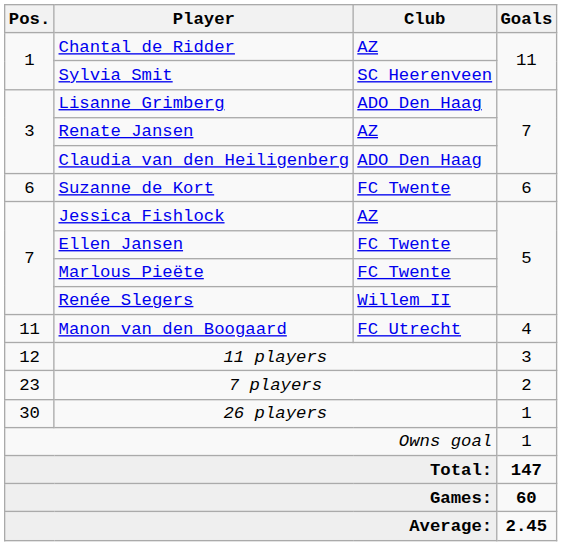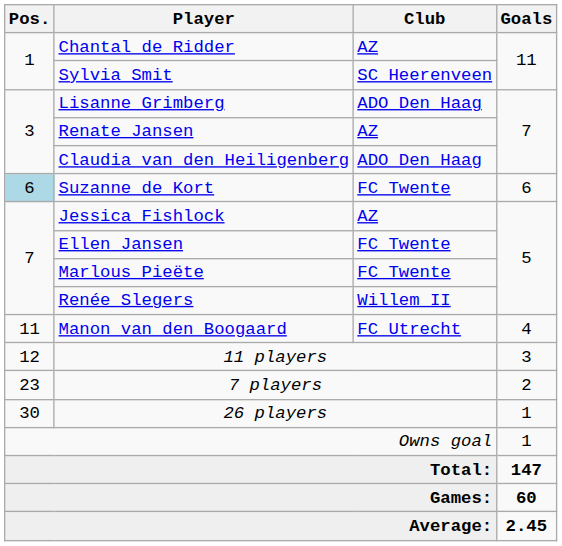(30, 188) no background -> (30, 188) lightblue background
